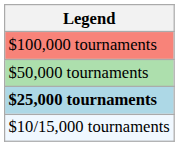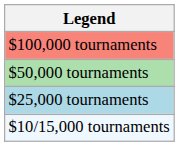(83, 99) bold -> (79, 99) normal
